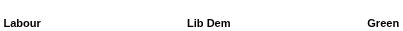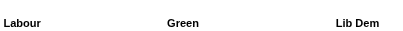columns swapped: (383, 8) <-> (209, 8)
